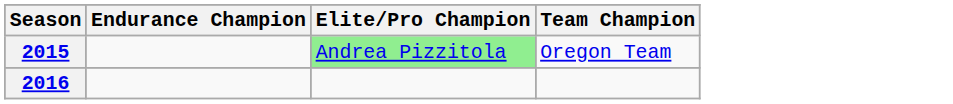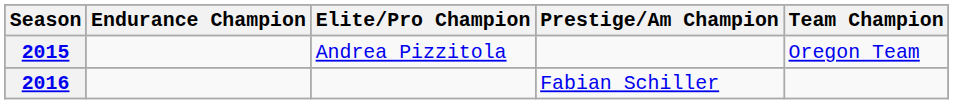+ column: (659, 21)
(411, 52) lightgreen background -> (411, 52) no background
